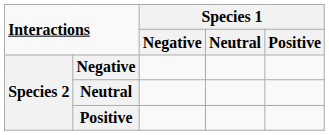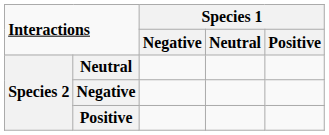(106, 67) Negative -> (106, 67) Neutral
(106, 92) Neutral -> (106, 92) Negative
